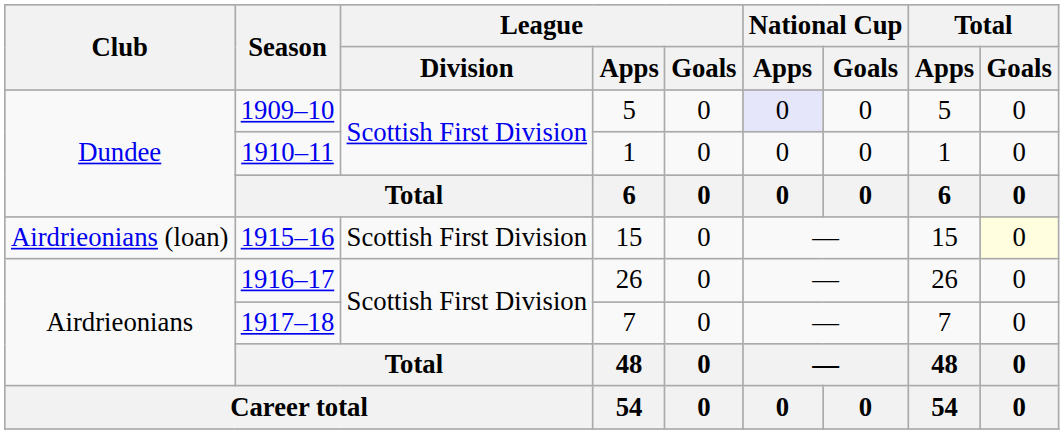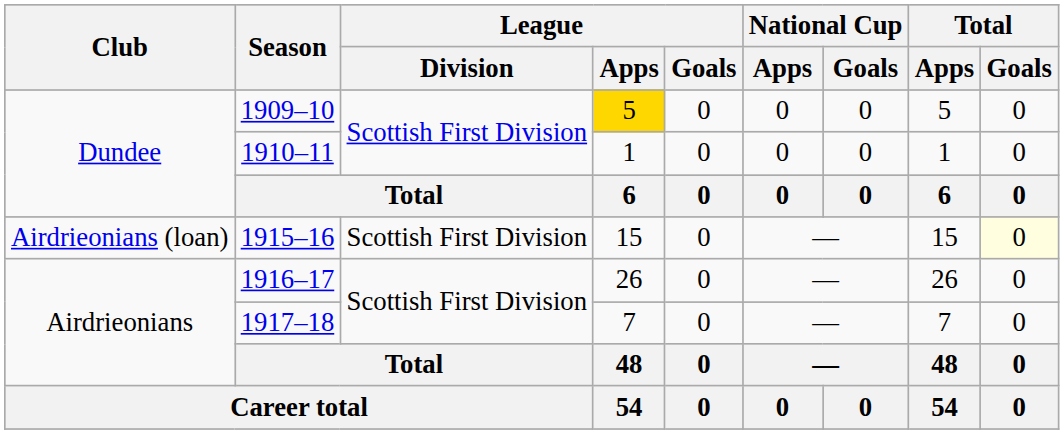(629, 110) no background -> (629, 110) gold background
(782, 110) lavender background -> (782, 110) no background
